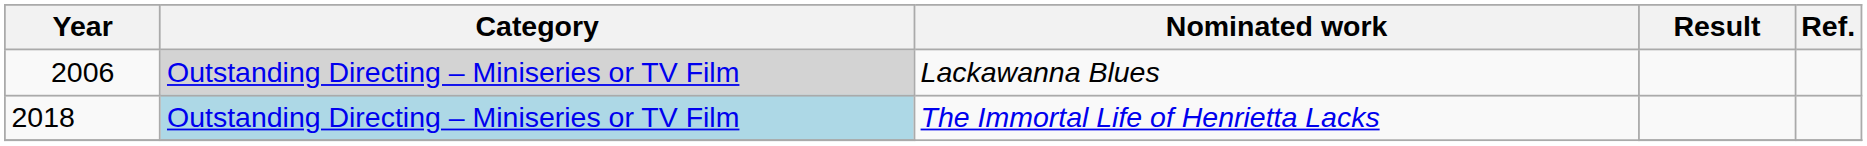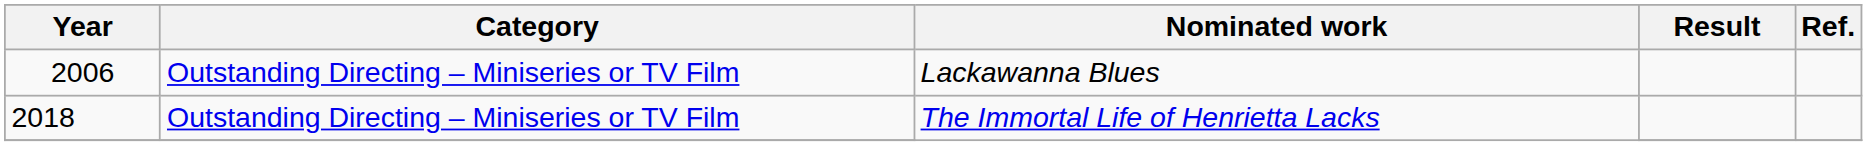(453, 72) lightgrey background -> (453, 72) no background
(453, 117) lightblue background -> (453, 117) no background
